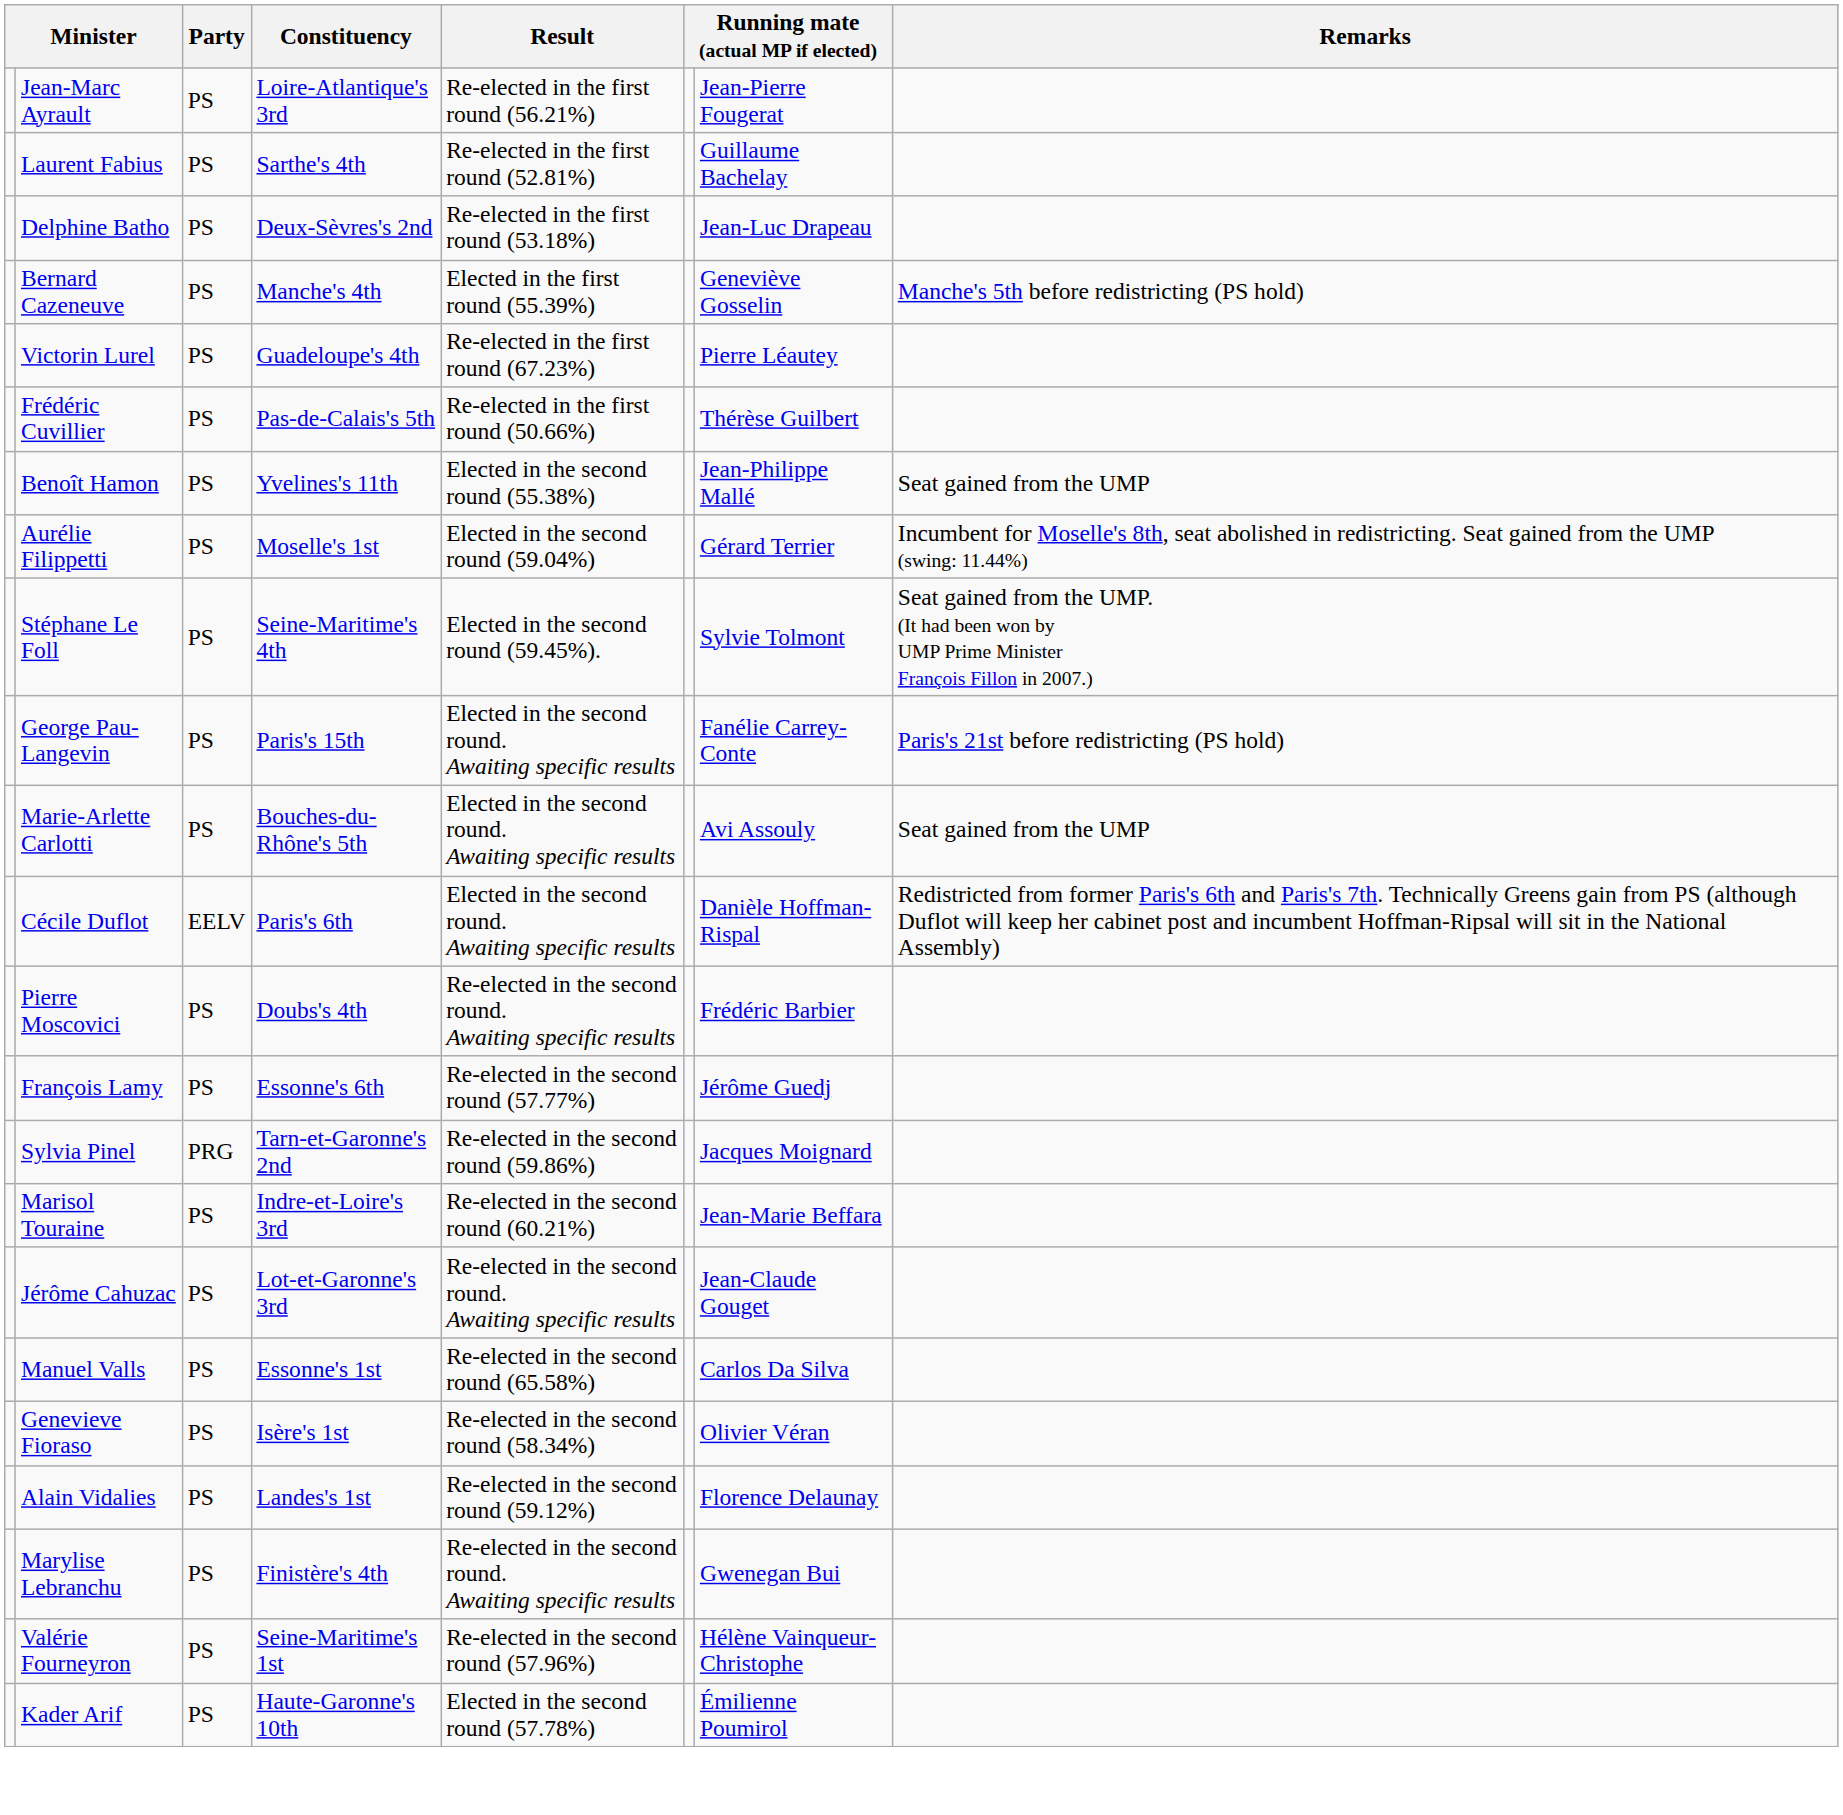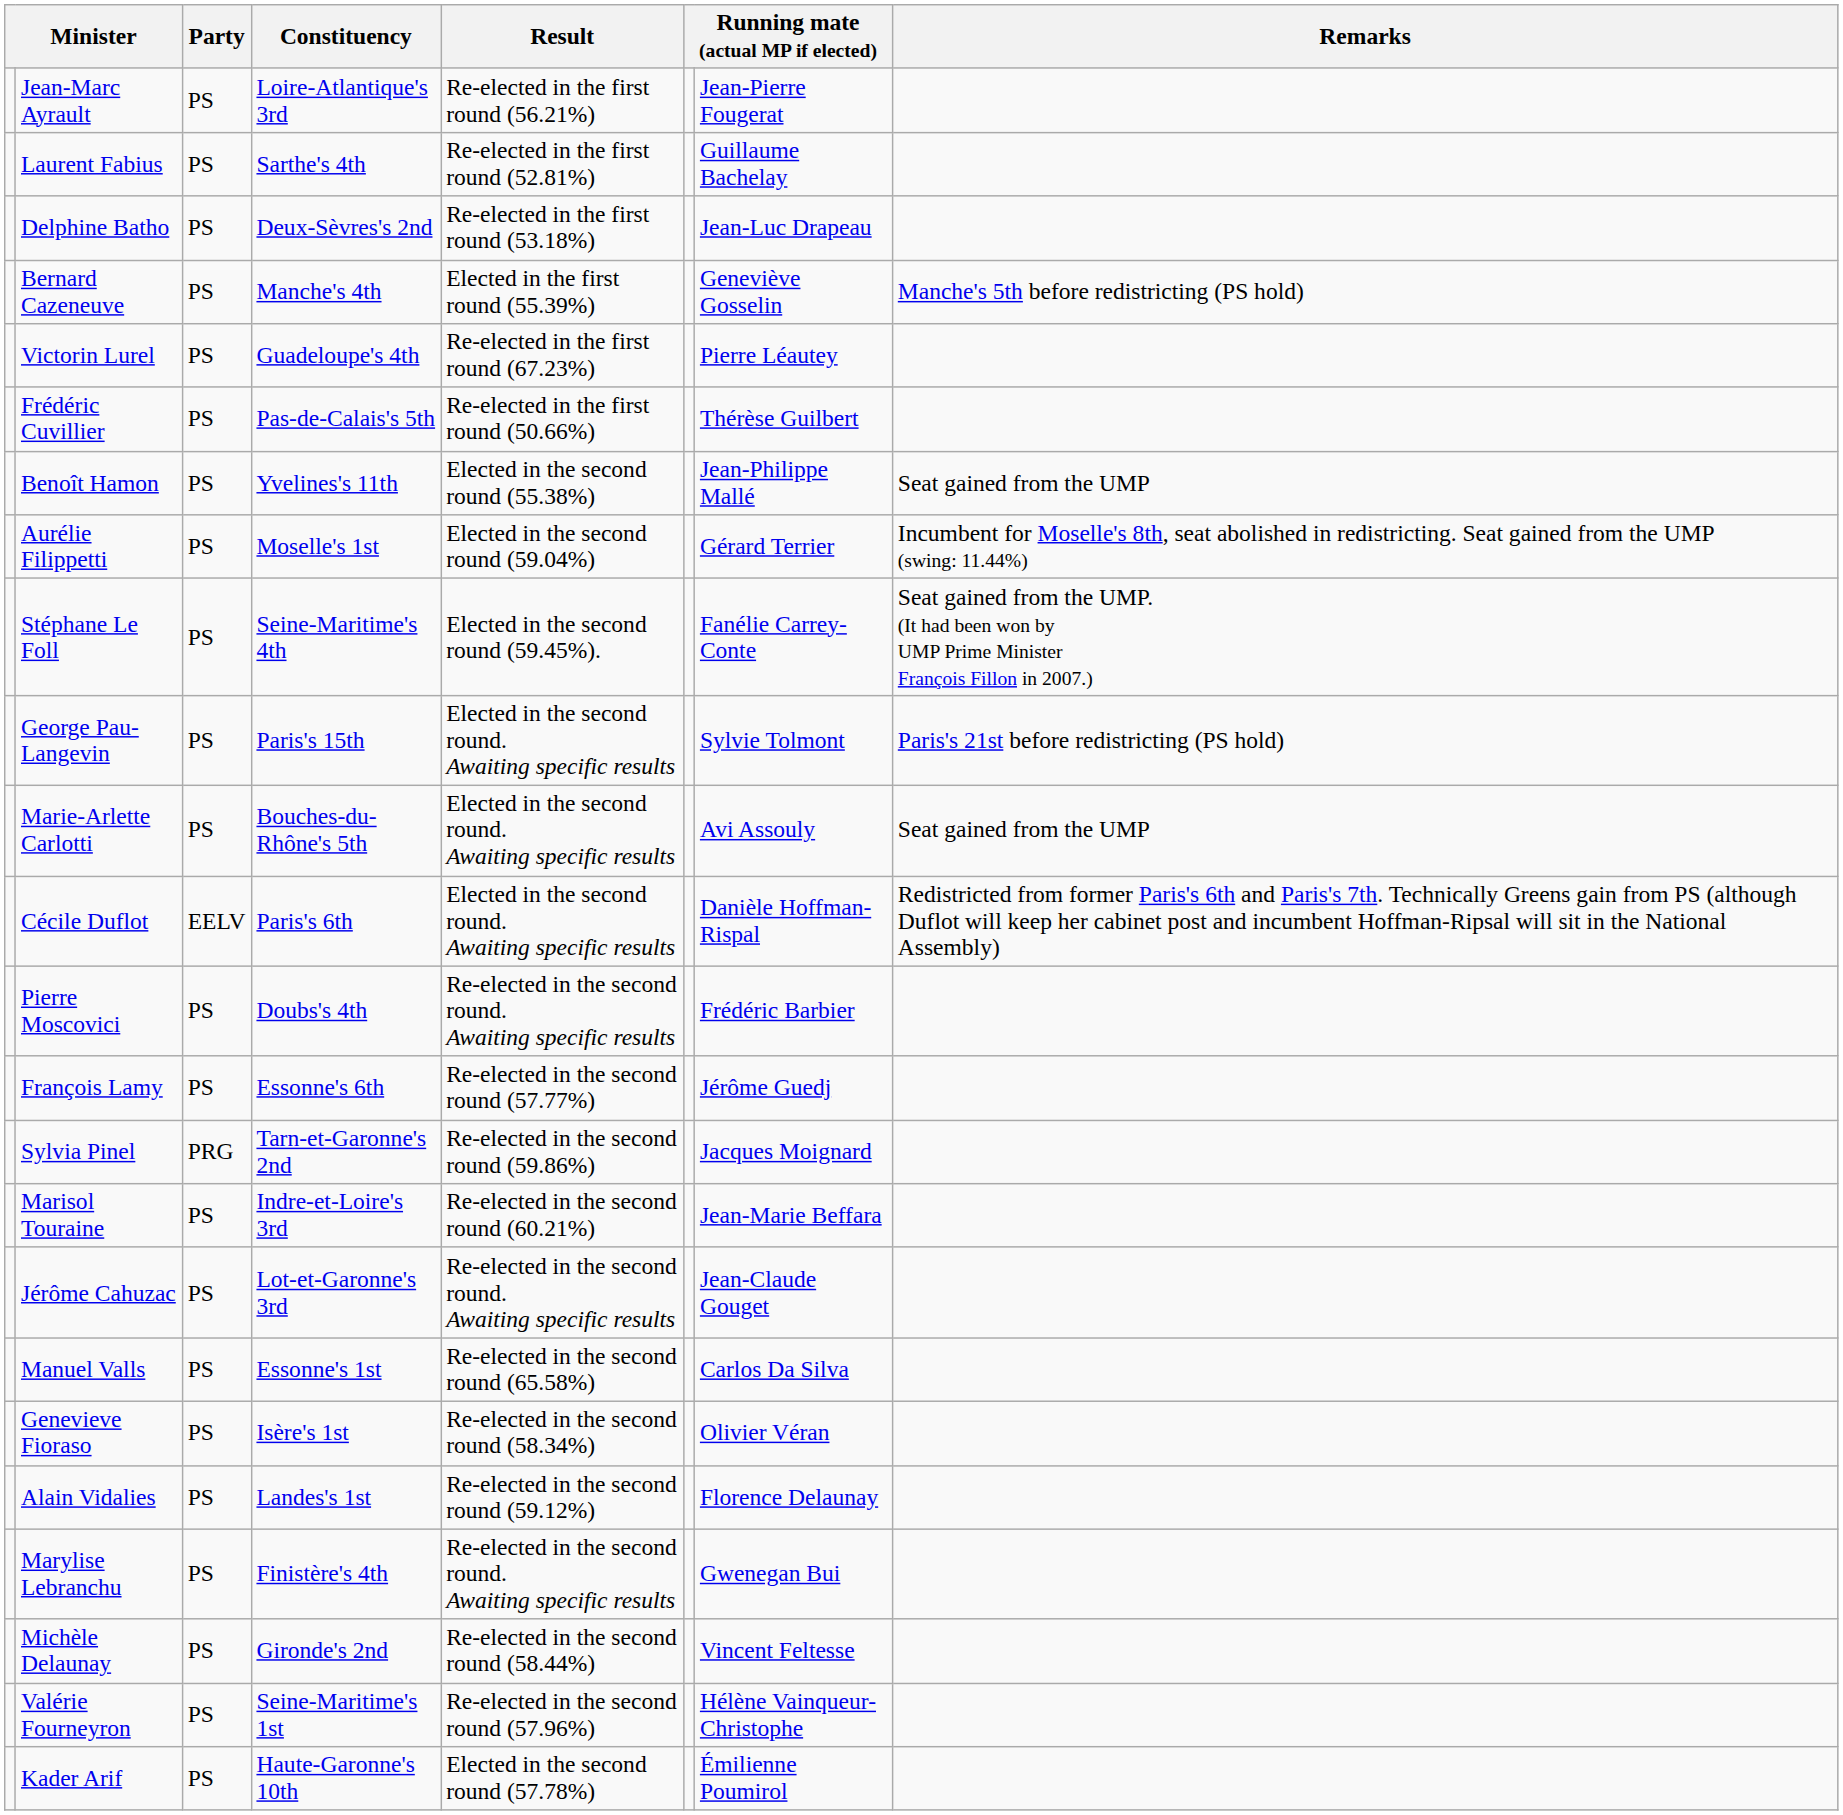(772, 636) Sylvie Tolmont -> (773, 636) Fanélie Carrey-Conte
(773, 740) Fanélie Carrey-Conte -> (772, 740) Sylvie Tolmont
+ row: (66, 1650)
